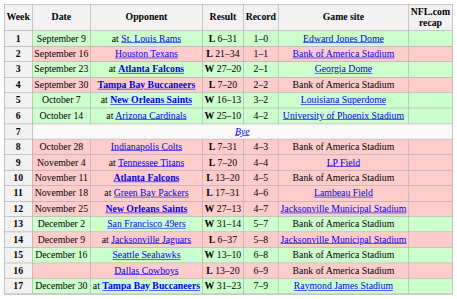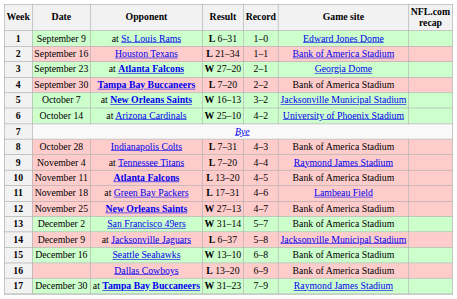(343, 100) Louisiana Superdome -> (343, 100) Jacksonville Municipal Stadium
(343, 162) LP Field -> (343, 162) Raymond James Stadium
(343, 208) Jacksonville Municipal Stadium -> (343, 208) Bank of America Stadium
